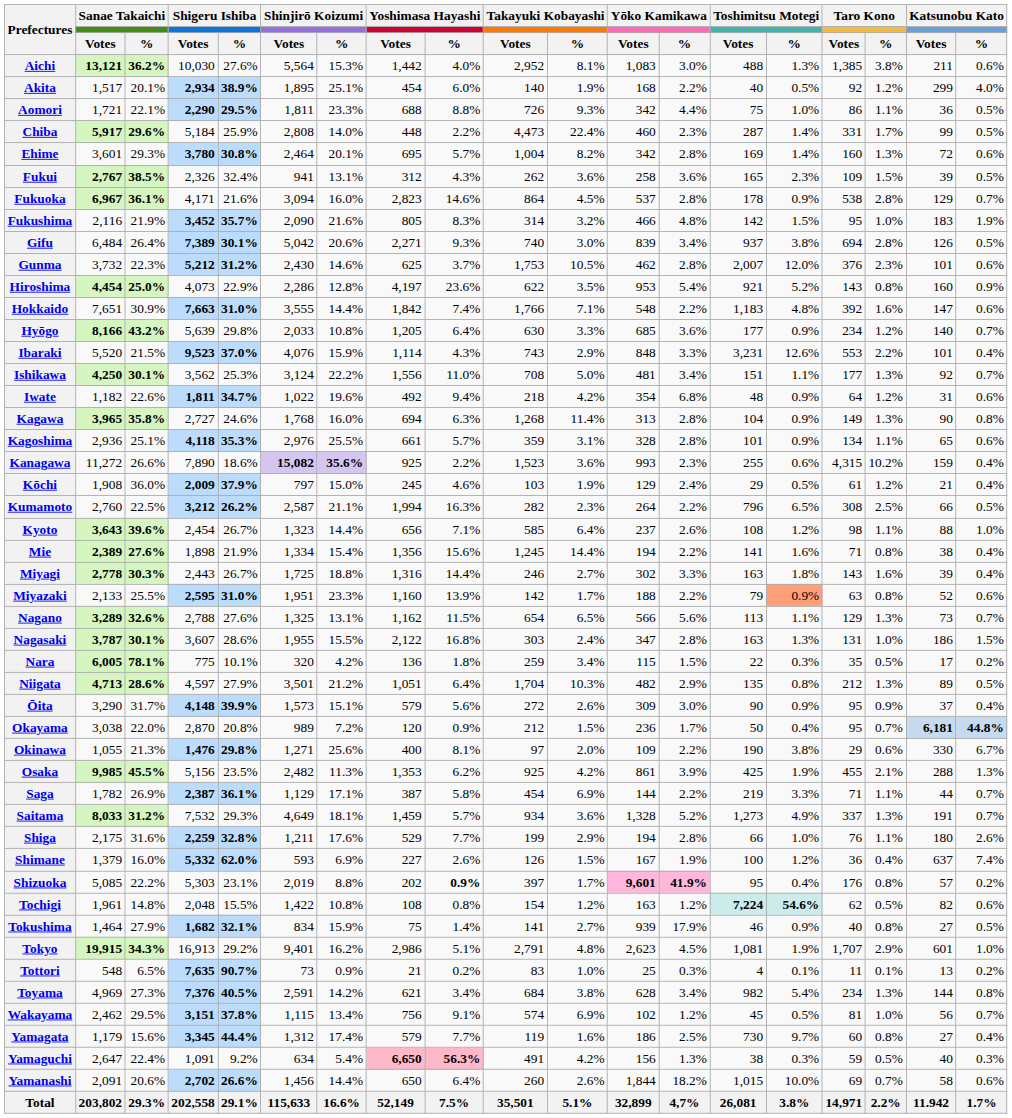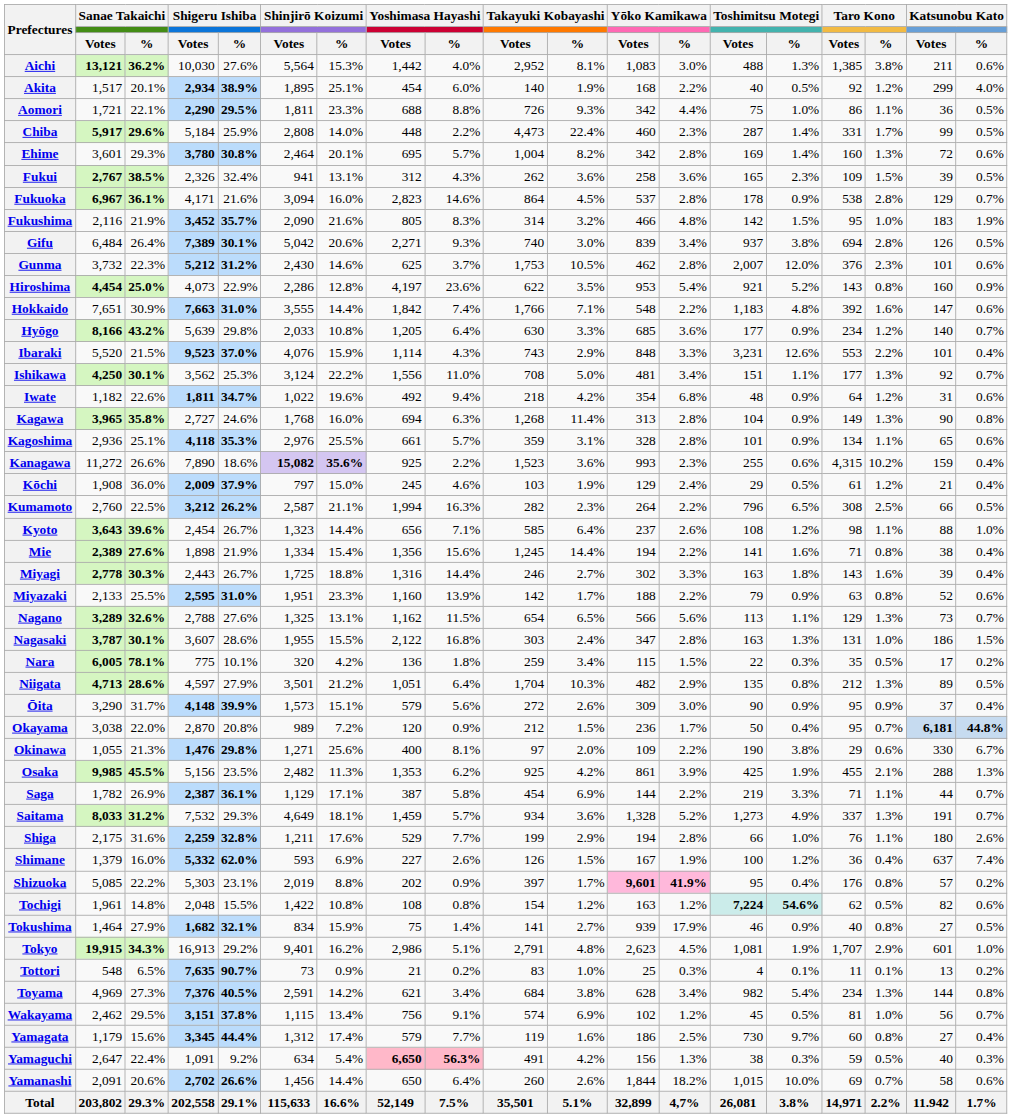(805, 595) lightsalmon background -> (805, 595) no background
(465, 882) bold -> (466, 882) normal
